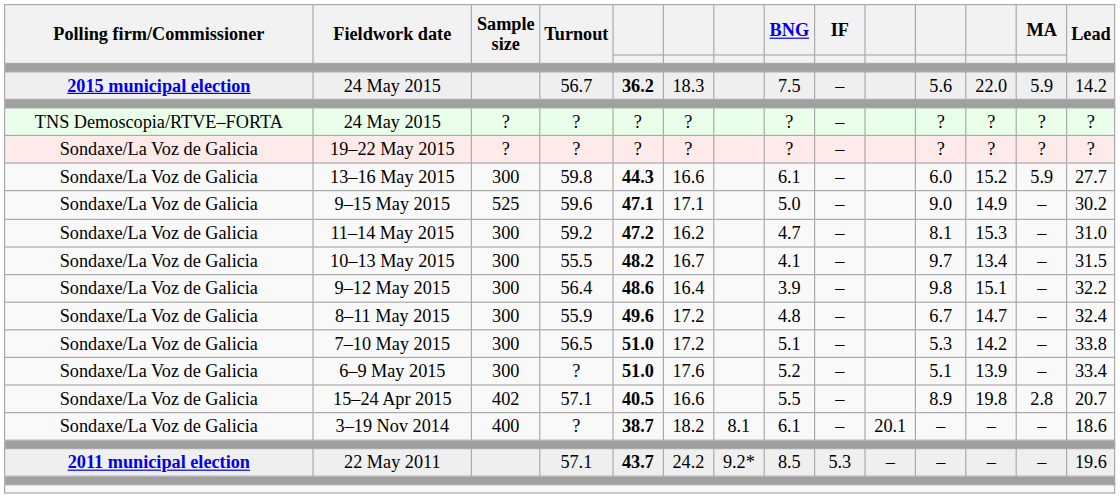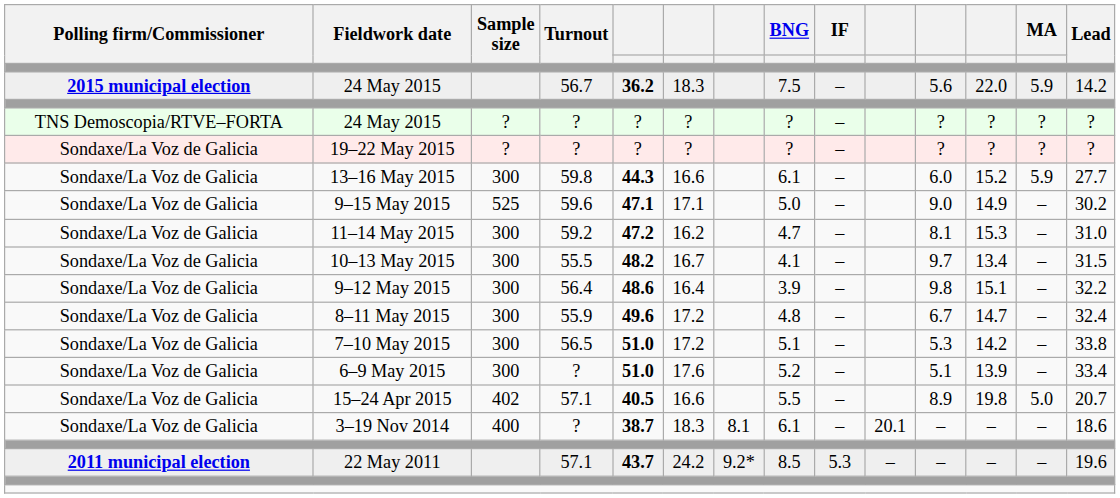(1042, 398) 2.8 -> (1042, 398) 5.0
(688, 426) 18.2 -> (688, 426) 18.3
